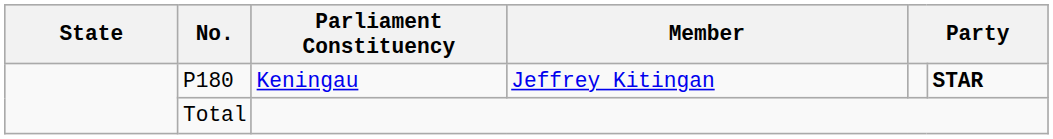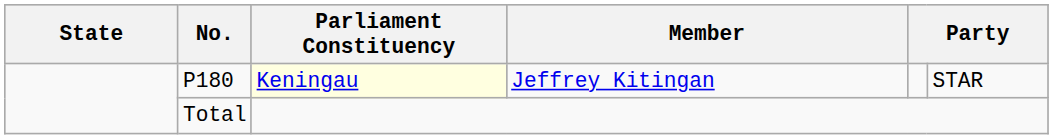(307, 81) no background -> (307, 81) lightyellow background
(958, 81) bold -> (958, 81) normal
